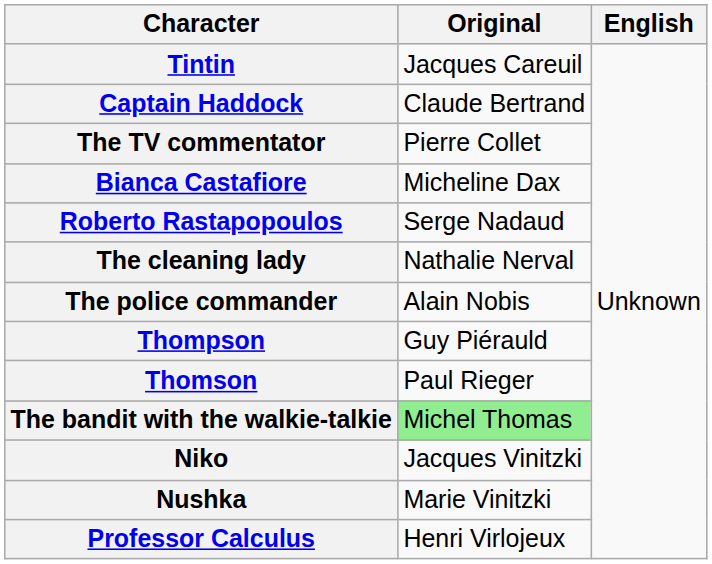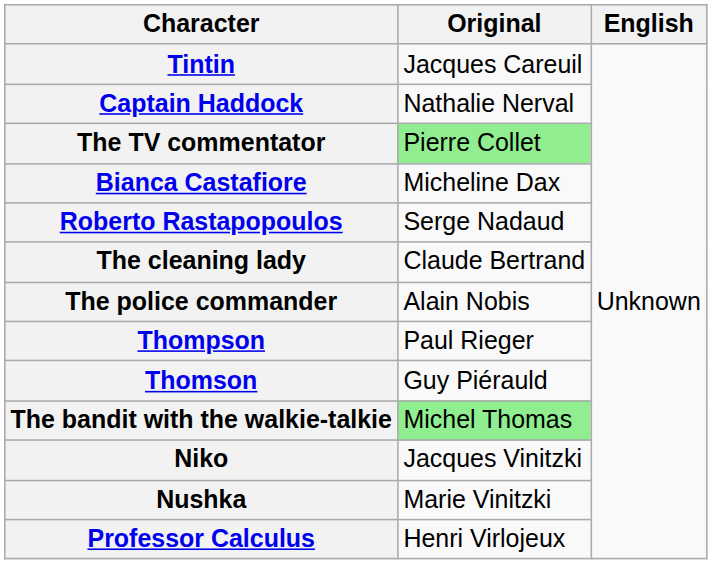(494, 103) Claude Bertrand -> (489, 103) Nathalie Nerval
(472, 143) no background -> (472, 143) lightgreen background
(489, 261) Nathalie Nerval -> (494, 261) Claude Bertrand
(476, 340) Guy Piérauld -> (469, 340) Paul Rieger
(469, 380) Paul Rieger -> (476, 380) Guy Piérauld
